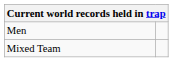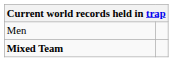(34, 48) normal -> (35, 48) bold
